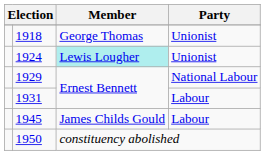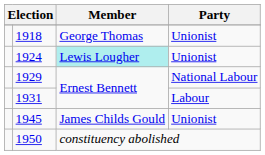(190, 118) Labour -> (194, 118) Unionist
